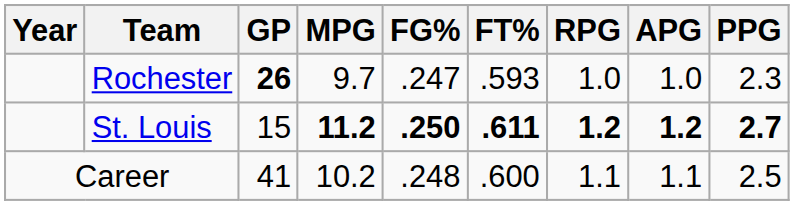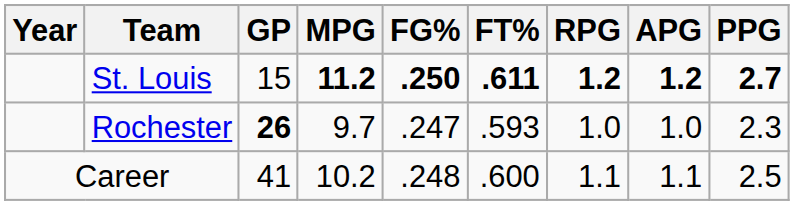rows swapped: (152, 127) <-> (162, 78)
